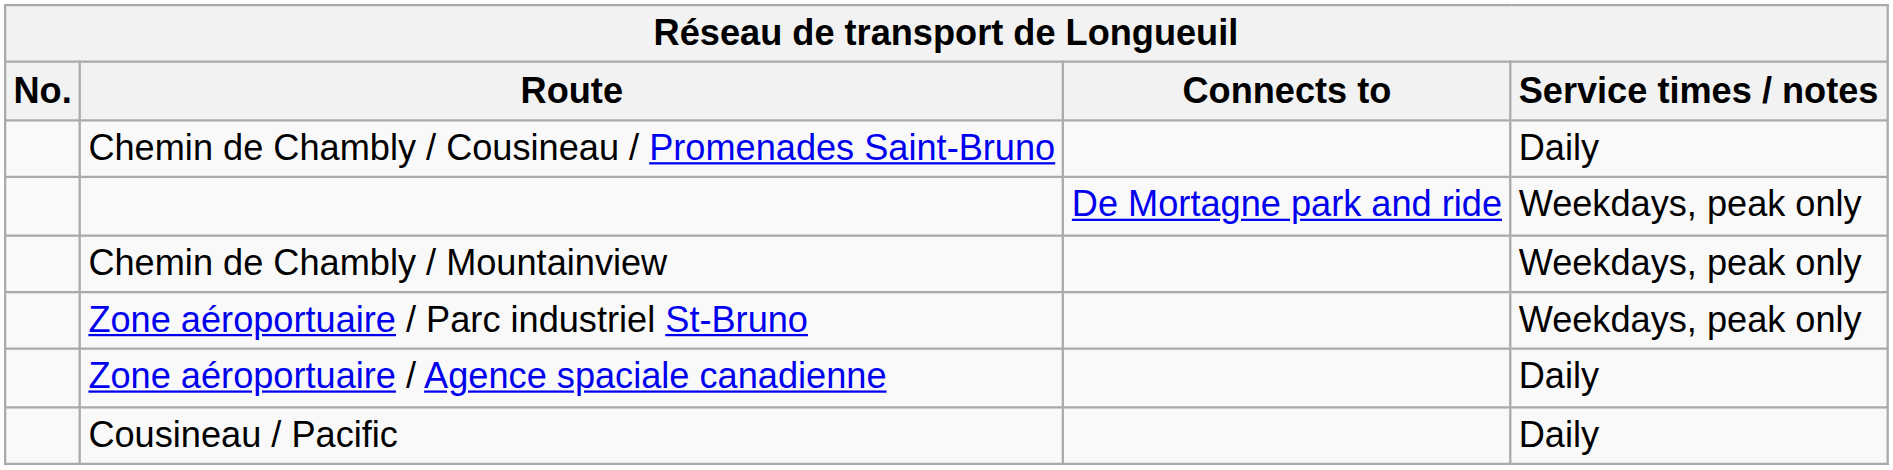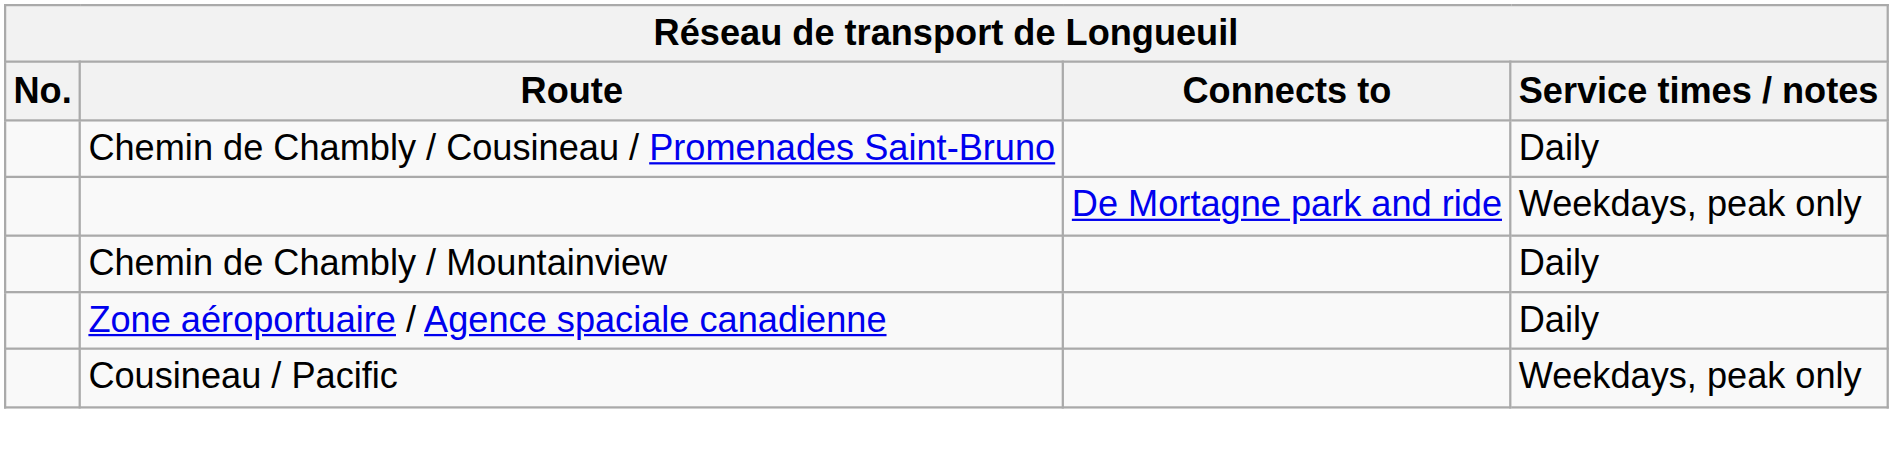(1690, 262) Weekdays, peak only -> (1559, 262) Daily
- row: (448, 319)
(1559, 434) Daily -> (1690, 377) Weekdays, peak only
